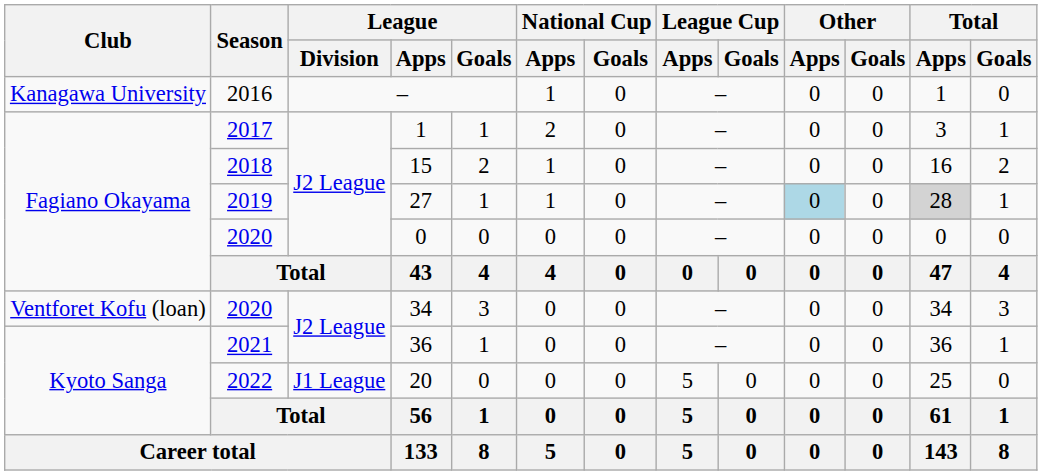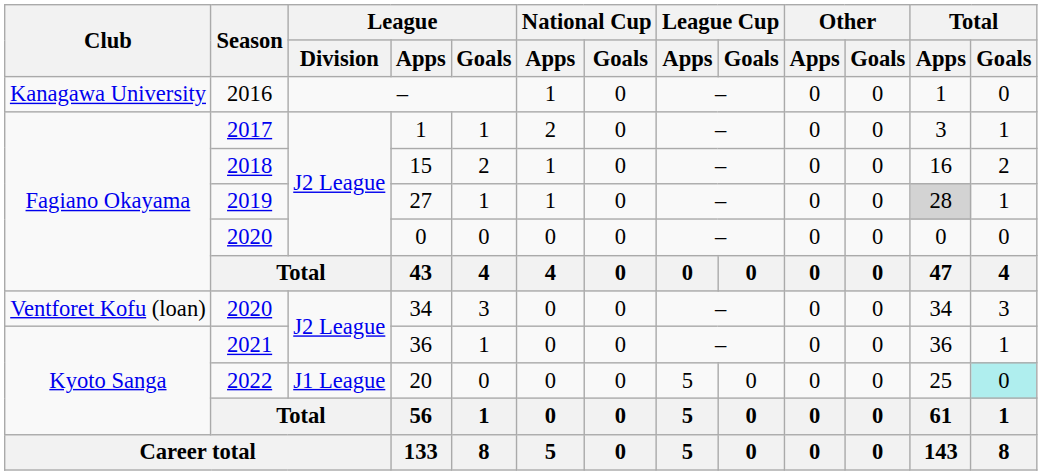(815, 201) lightblue background -> (815, 201) no background
(1004, 380) no background -> (1004, 380) paleturquoise background
